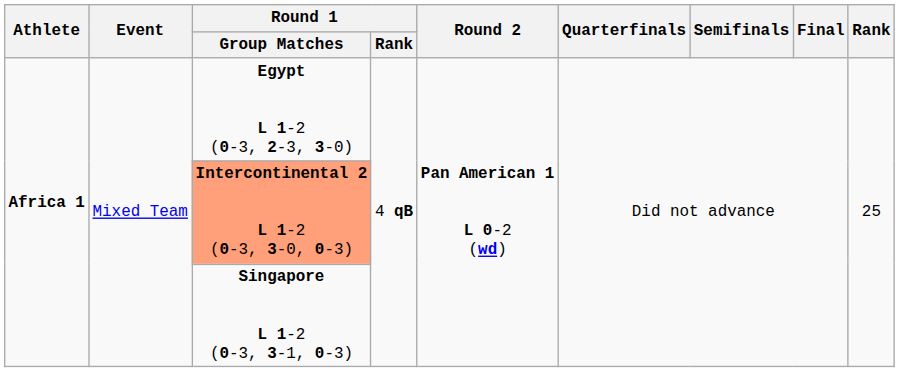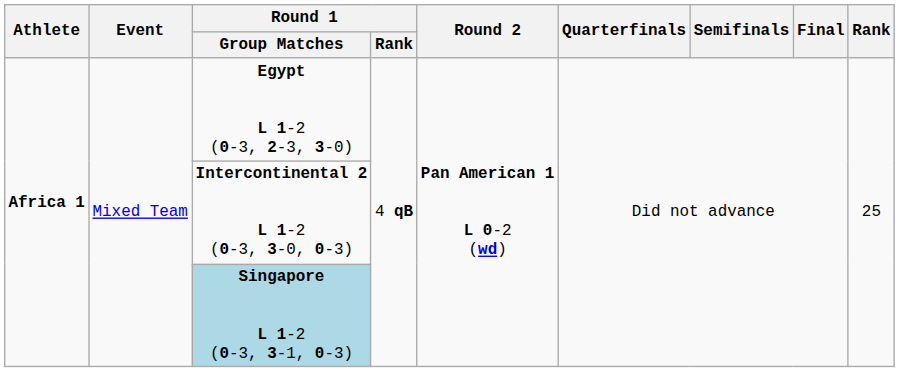(281, 212) lightsalmon background -> (281, 212) no background
(281, 315) no background -> (281, 315) lightblue background
